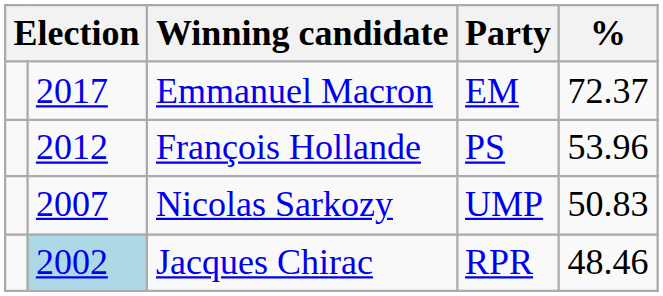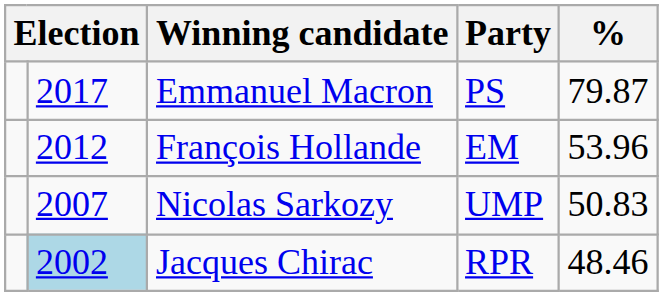(492, 90) EM -> (485, 90) PS
(608, 90) 72.37 -> (608, 90) 79.87
(485, 147) PS -> (492, 147) EM
